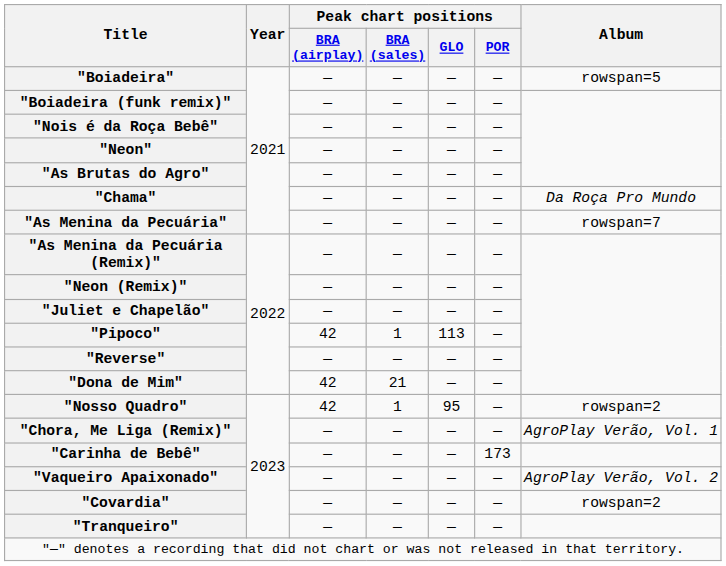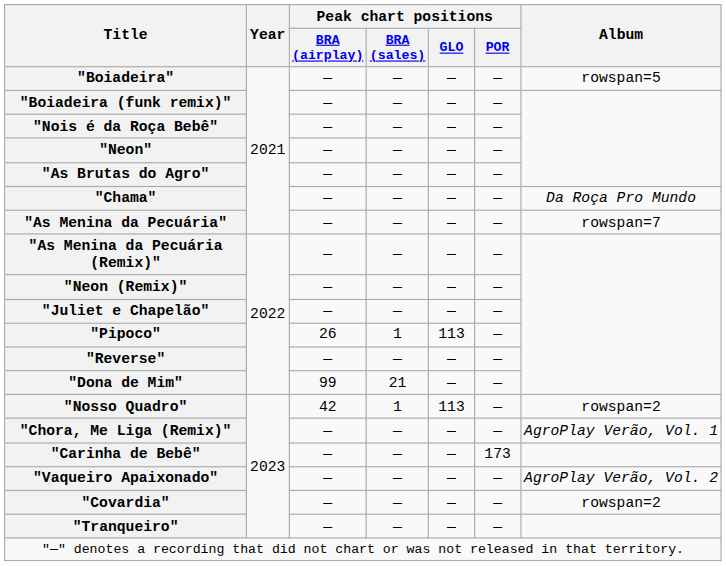(328, 335) 42 -> (328, 335) 26
(328, 383) 42 -> (328, 383) 99
(451, 407) 95 -> (451, 407) 113
